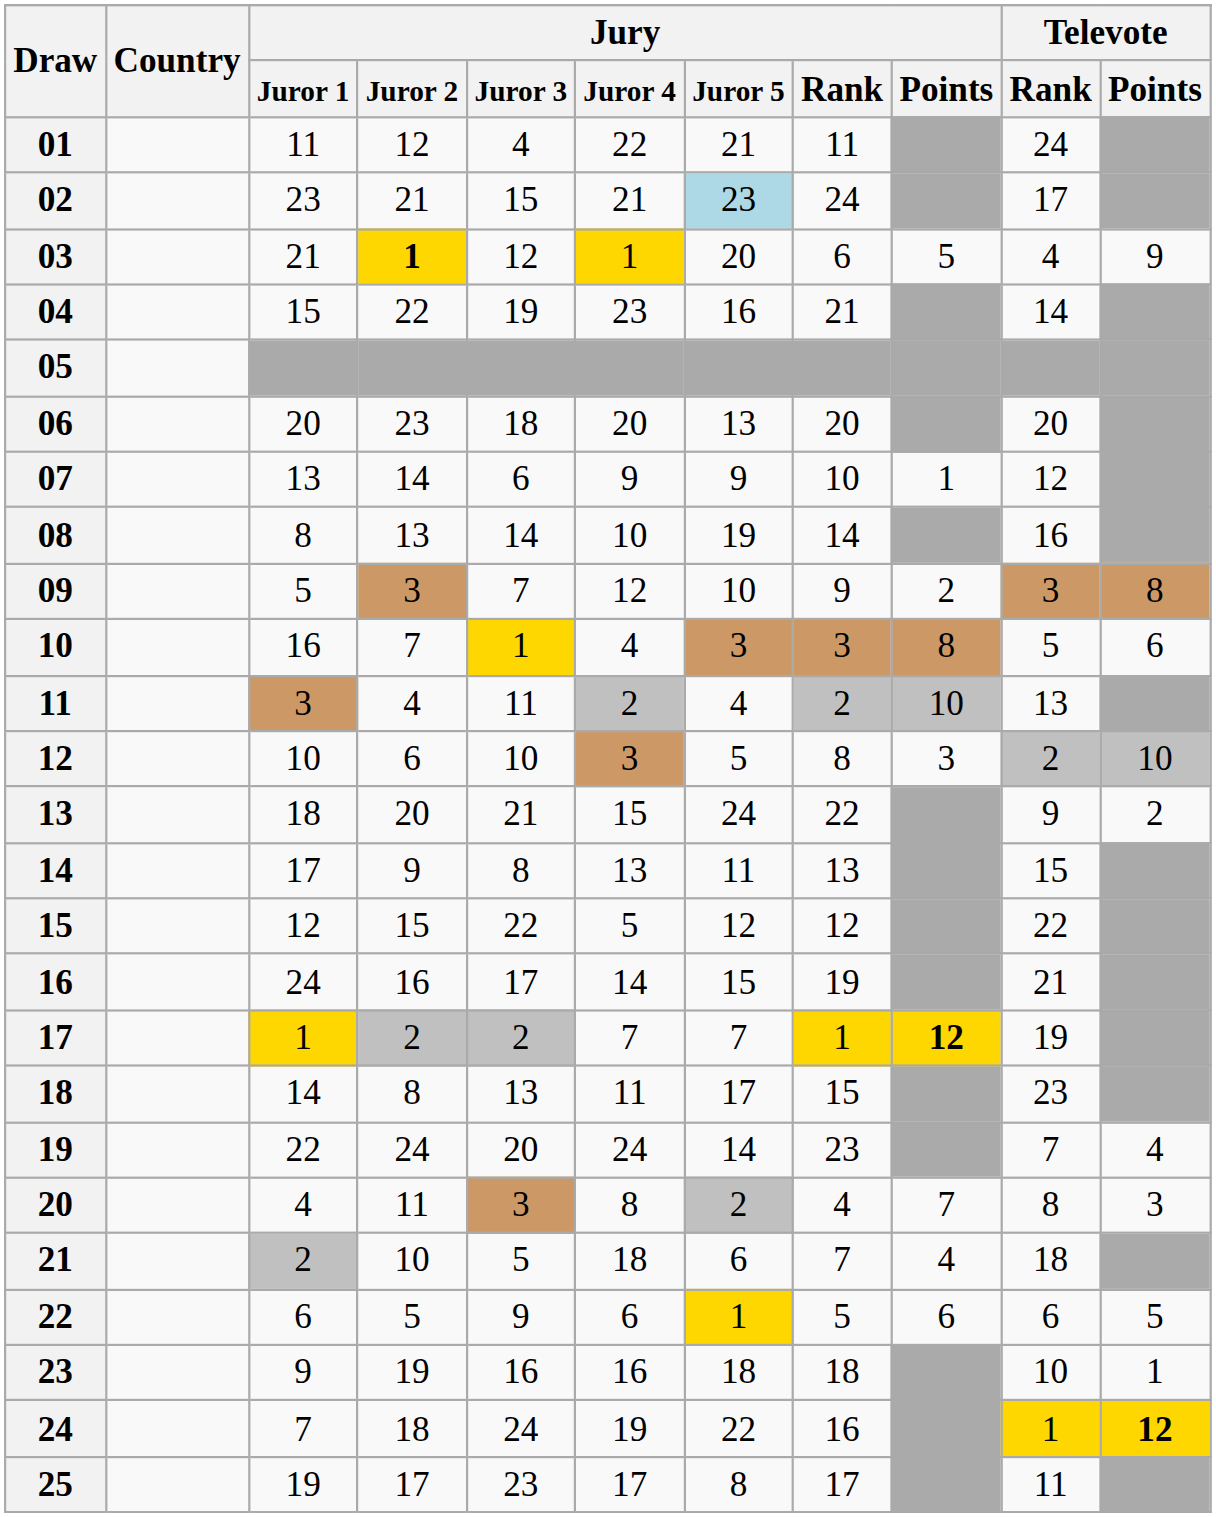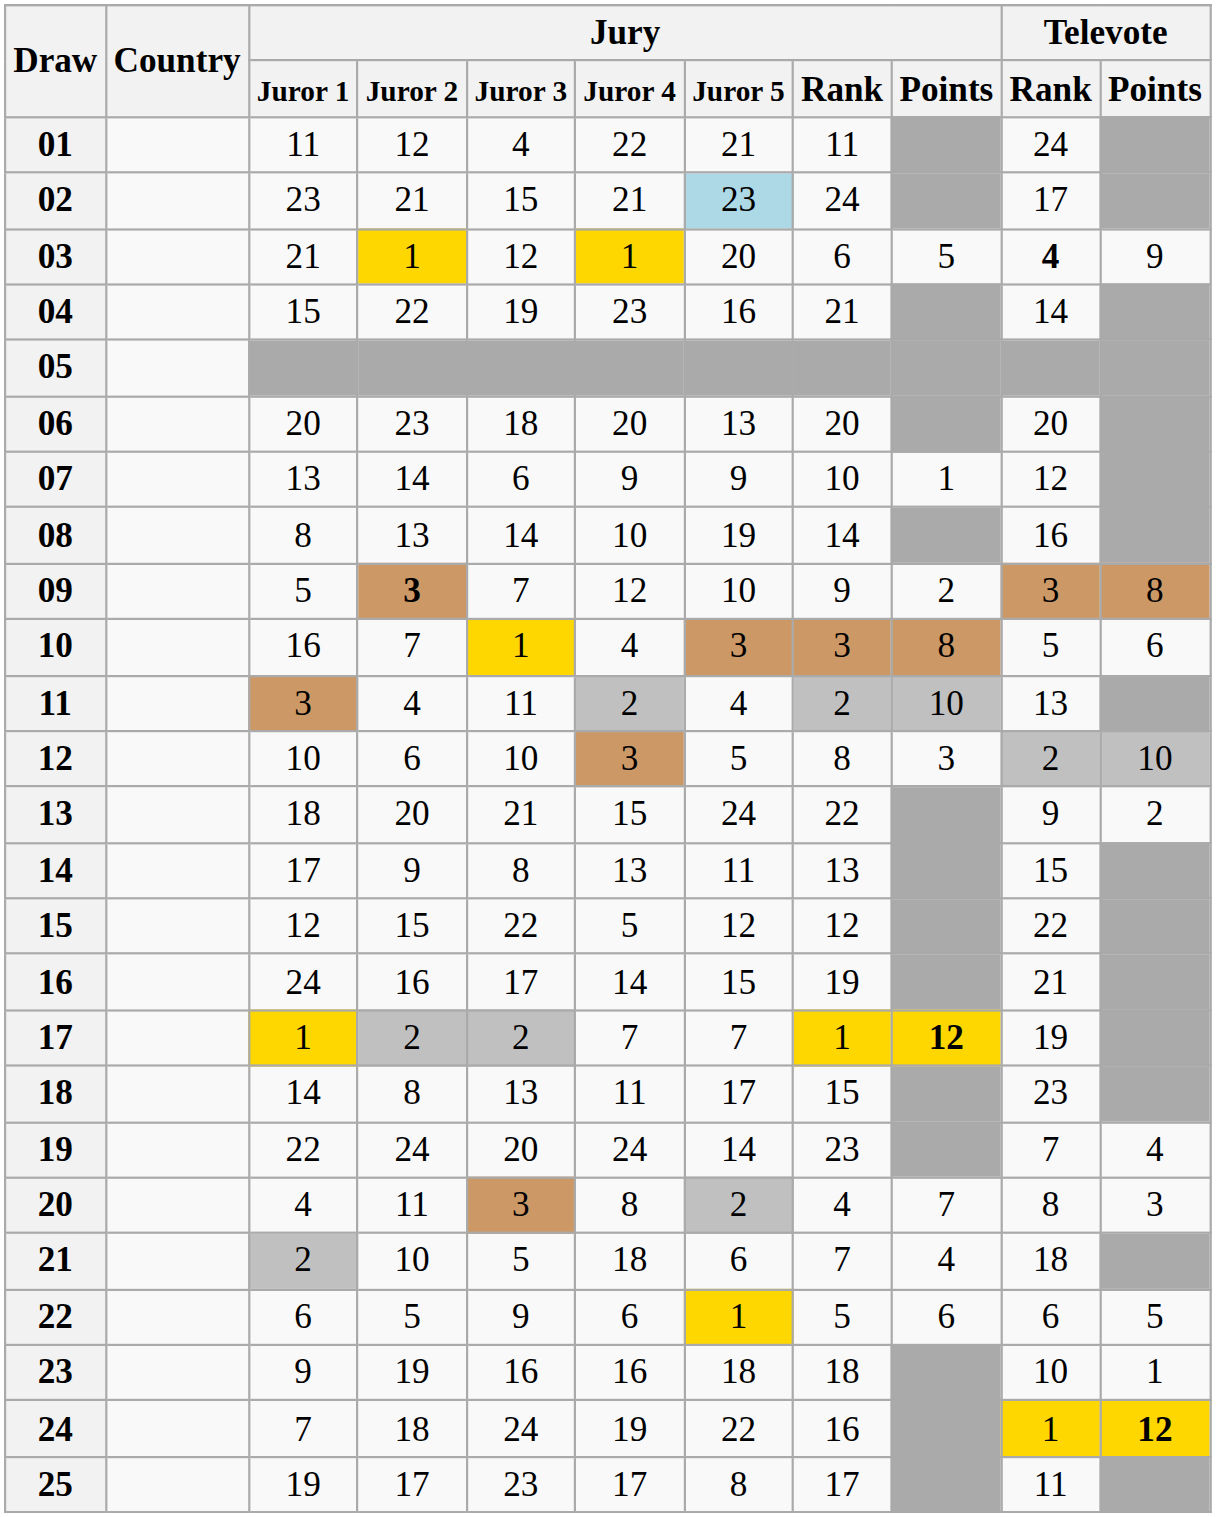(412, 255) bold -> (412, 255) normal
(1051, 255) normal -> (1051, 255) bold
(412, 590) normal -> (412, 590) bold
